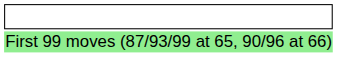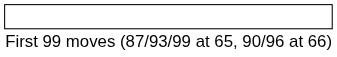(169, 41) lightgreen background -> (169, 41) no background
